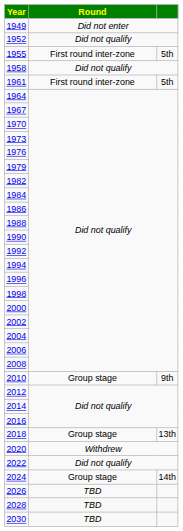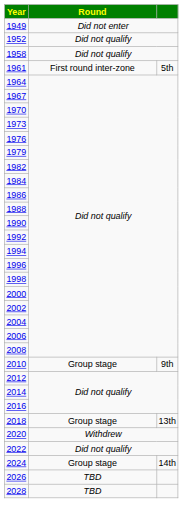- row: (16, 54)
- row: (16, 520)
